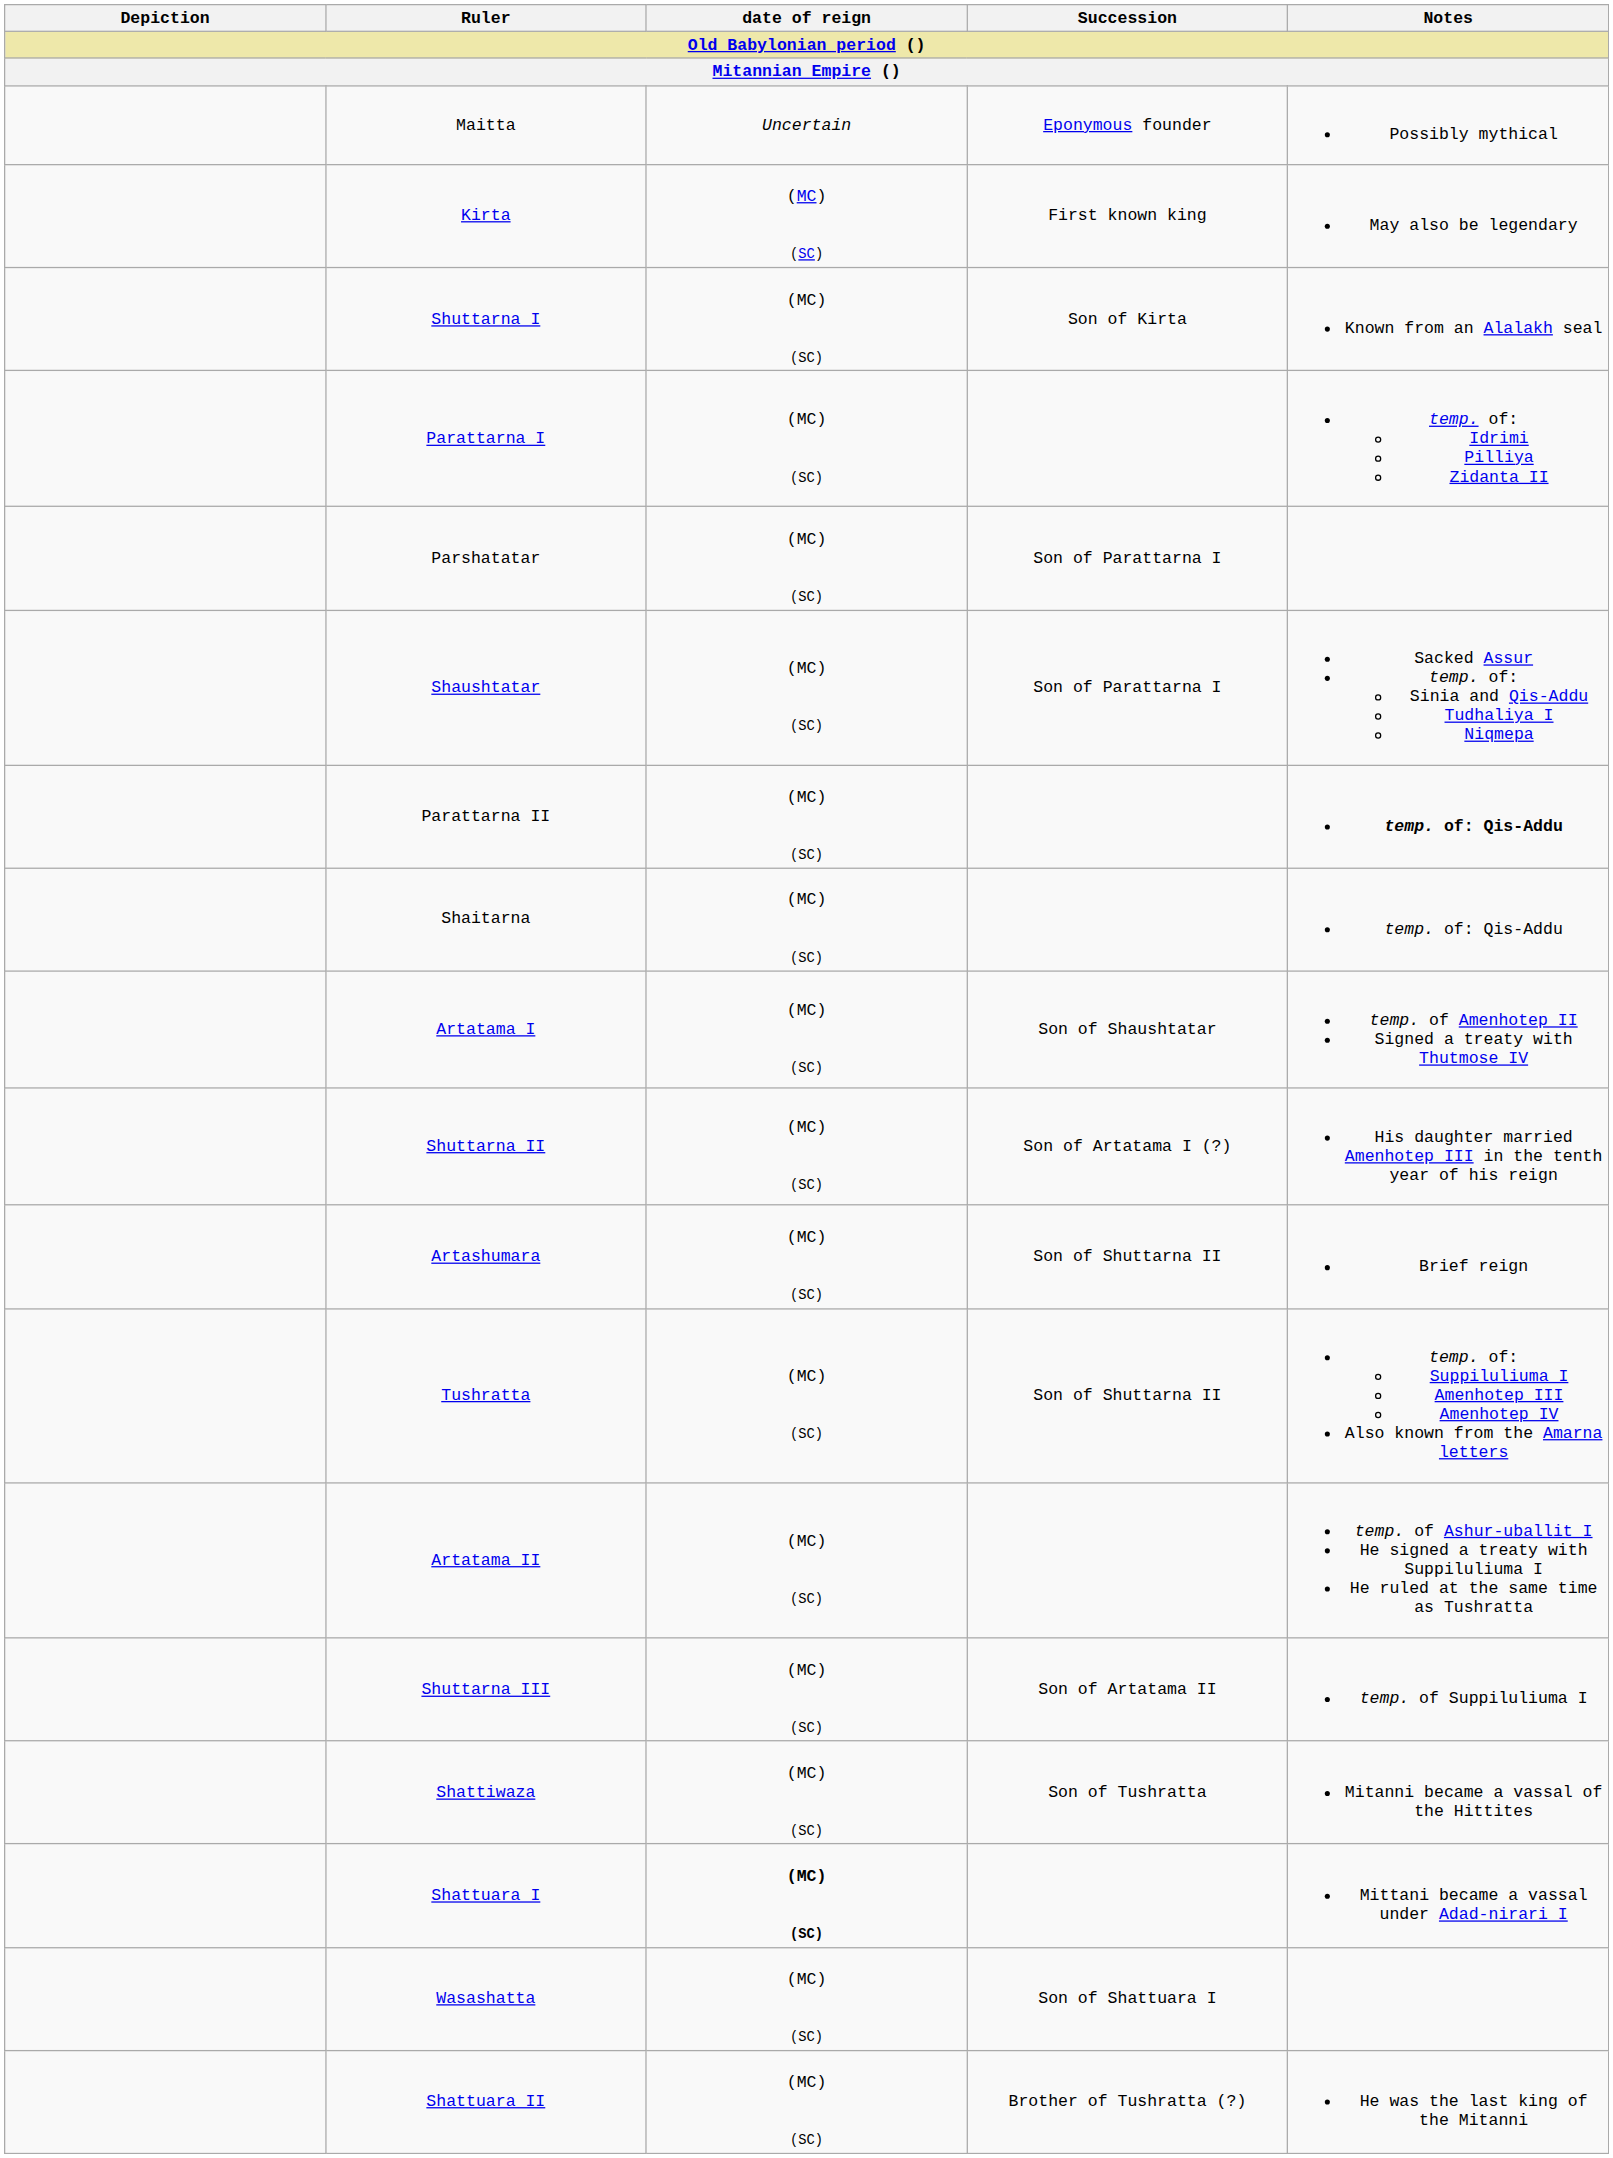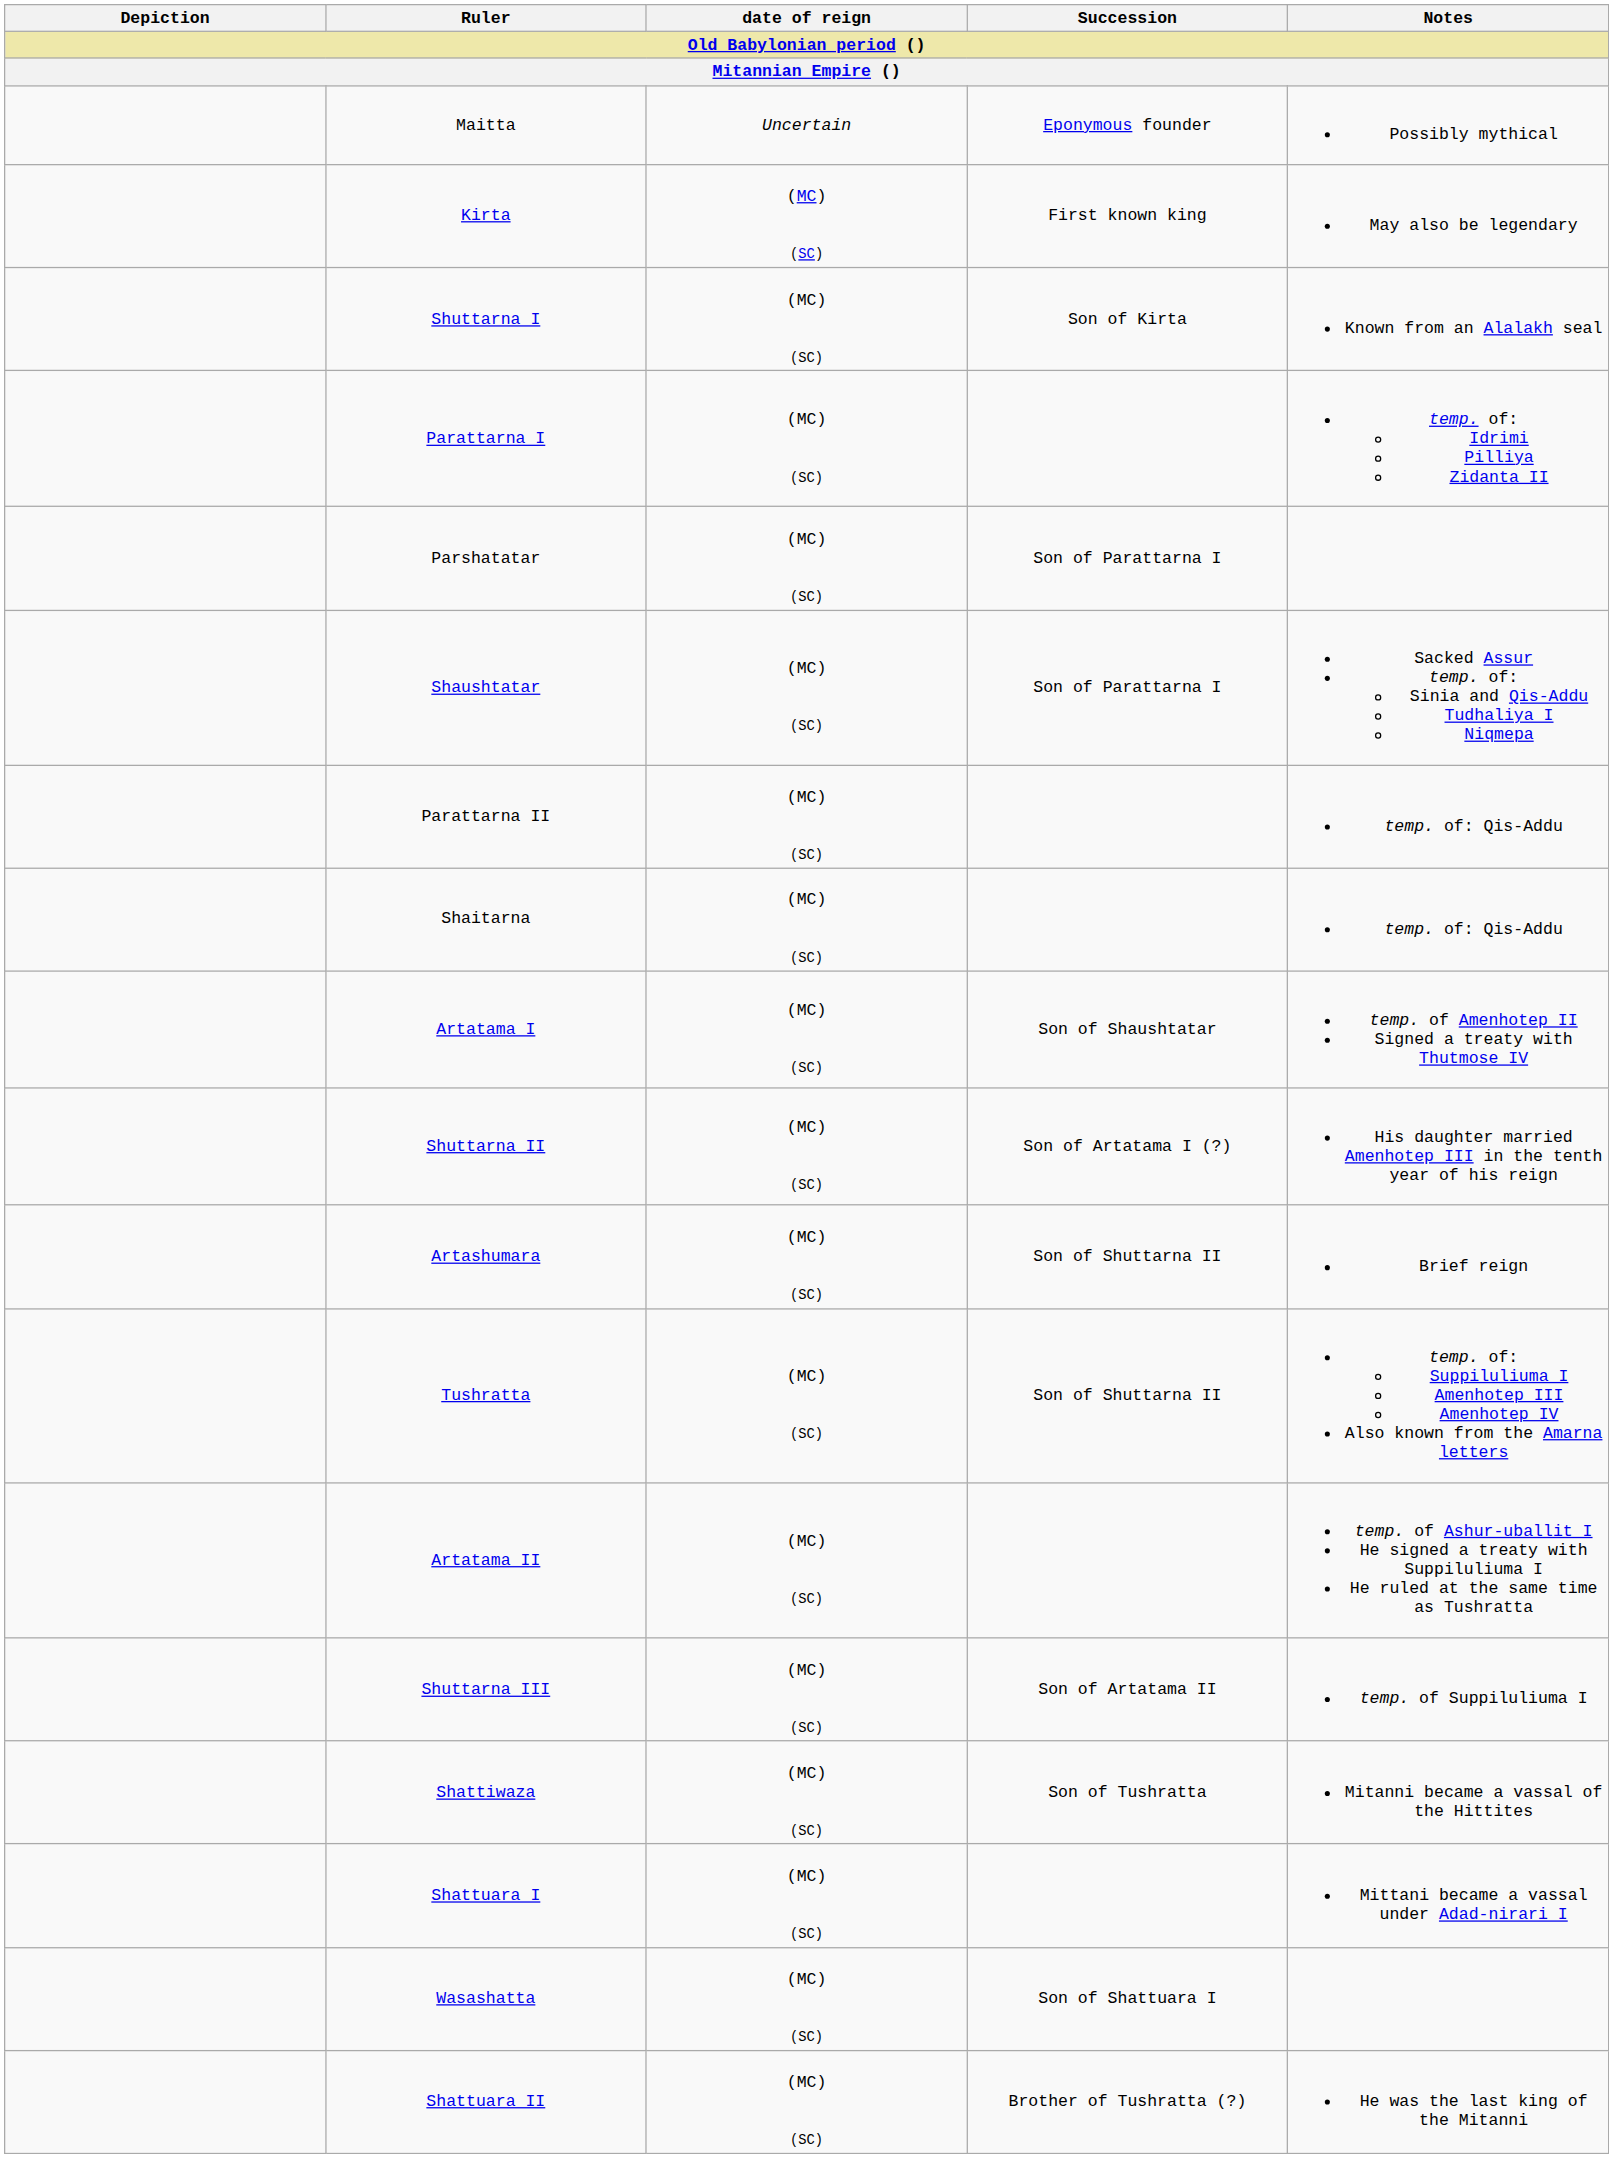(1448, 826) bold -> (1448, 826) normal
(807, 1905) bold -> (807, 1905) normal
